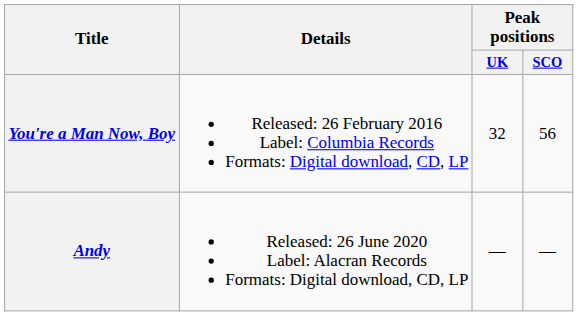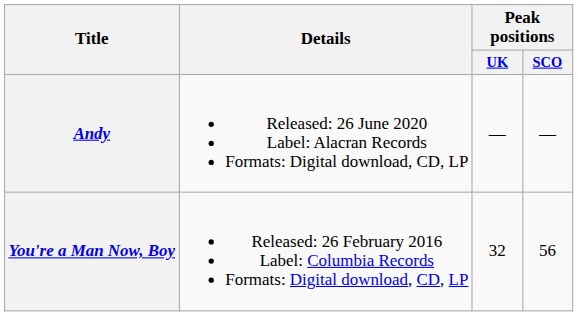rows swapped: (92, 133) <-> (92, 251)
